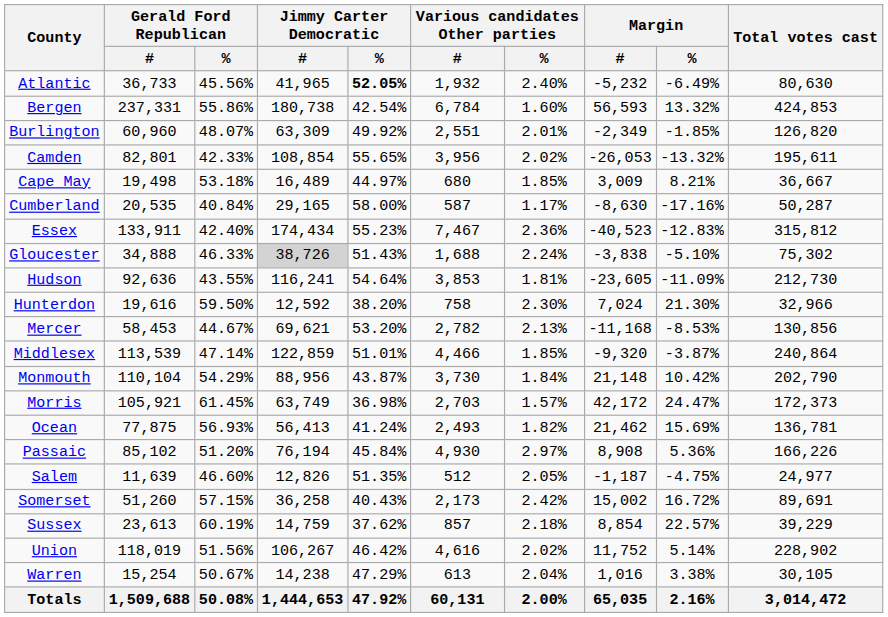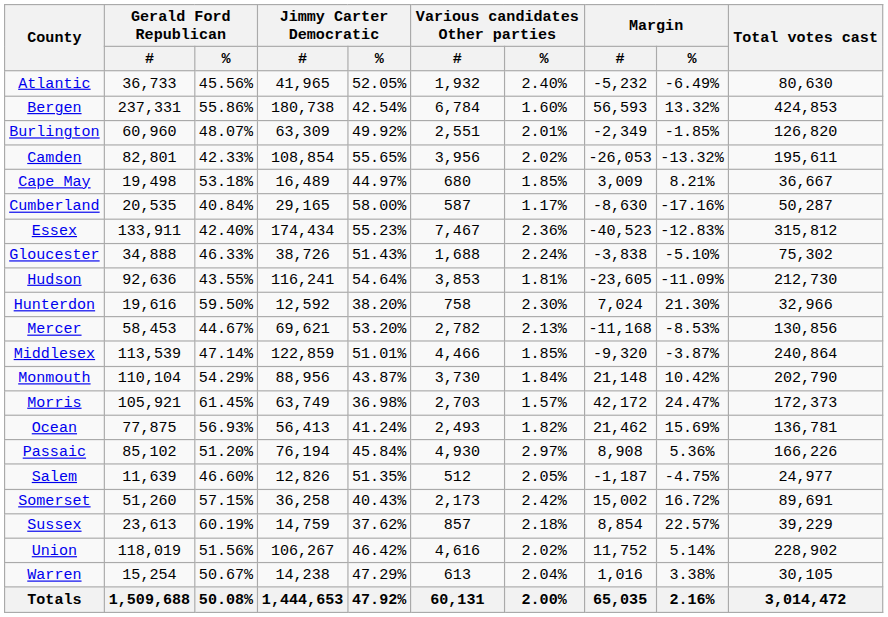(379, 83) bold -> (379, 83) normal
(303, 255) lightgrey background -> (303, 255) no background
